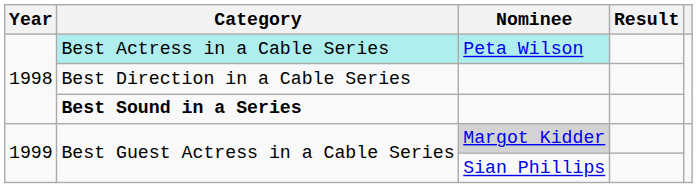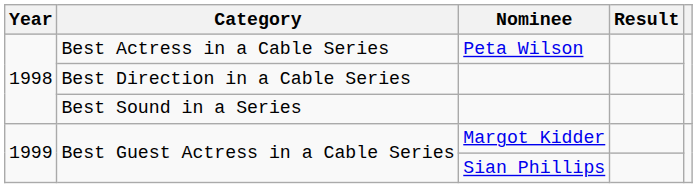(225, 49) paleturquoise background -> (225, 49) no background
(523, 49) paleturquoise background -> (523, 49) no background
(182, 109) bold -> (182, 109) normal
(534, 138) lightgrey background -> (534, 138) no background
